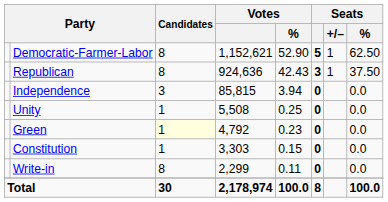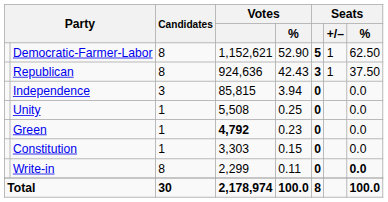(162, 130) lightyellow background -> (162, 130) no background
(234, 130) normal -> (234, 130) bold
(358, 168) normal -> (358, 168) bold
